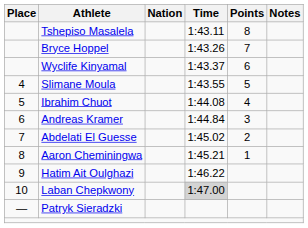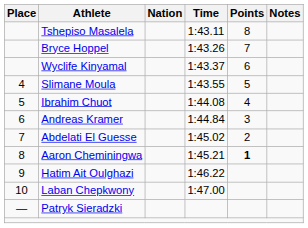(247, 155) normal -> (247, 155) bold
(206, 191) lightgrey background -> (206, 191) no background
